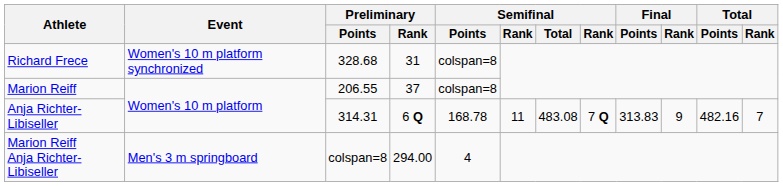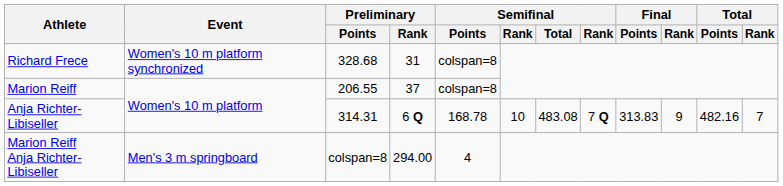(518, 116) 11 -> (518, 116) 10
